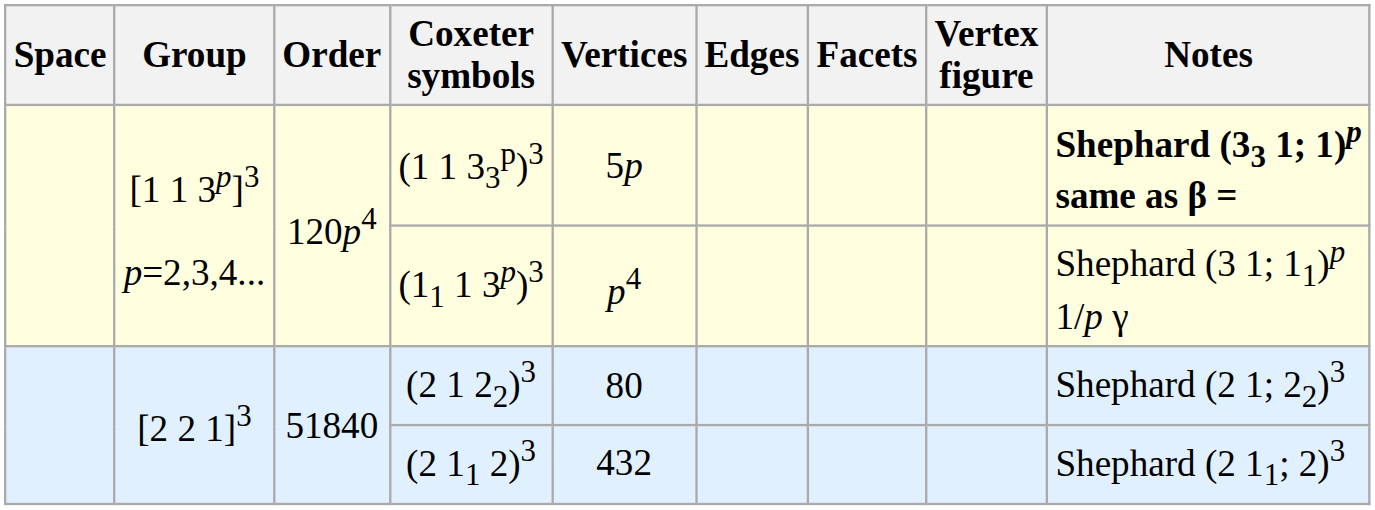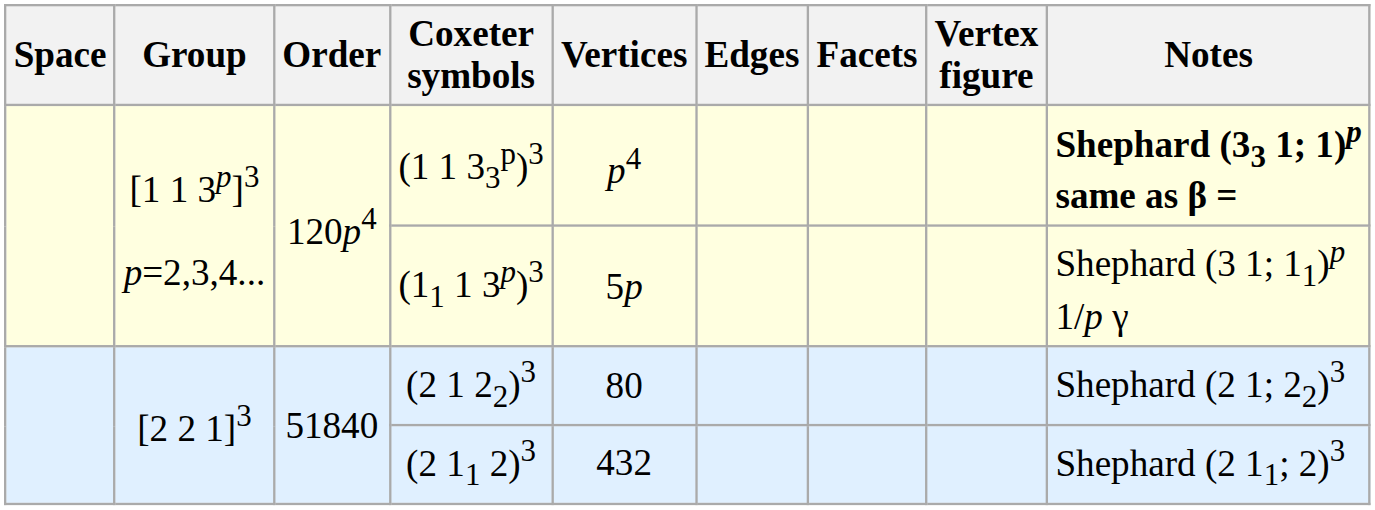(624, 165) 5p -> (624, 165) p4
(624, 285) p4 -> (624, 285) 5p
